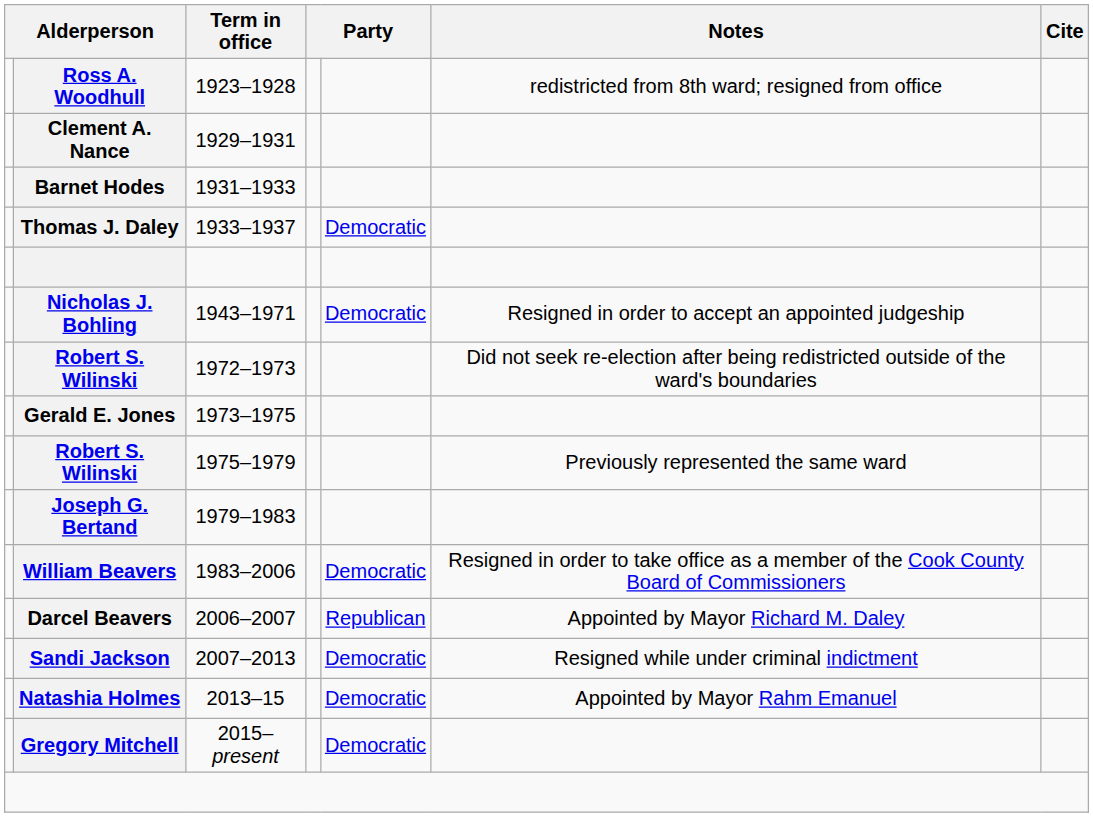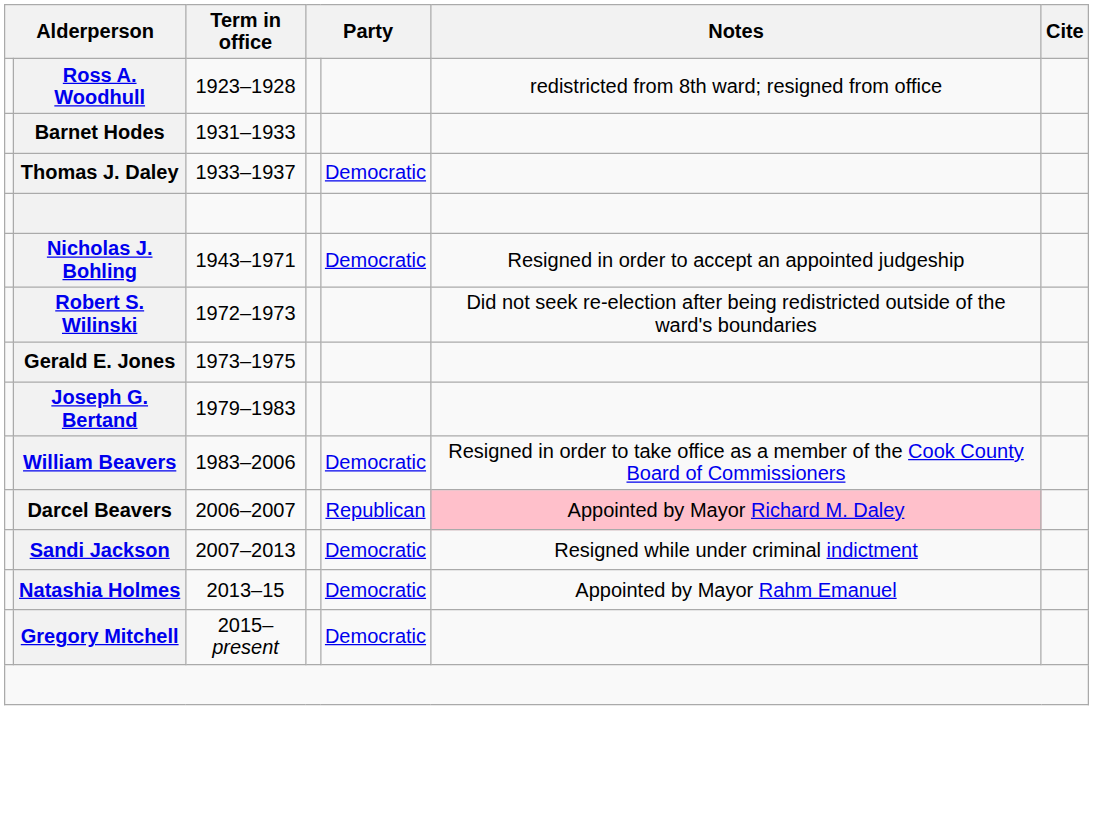- row: (100, 140)
- row: (100, 462)
(736, 618) no background -> (736, 509) pink background
